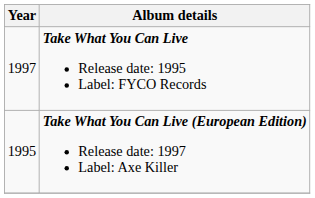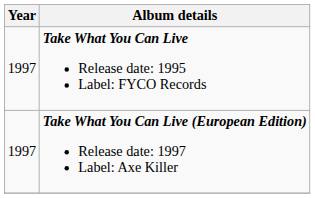(22, 151) 1995 -> (22, 151) 1997
